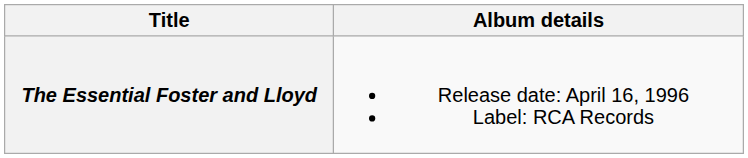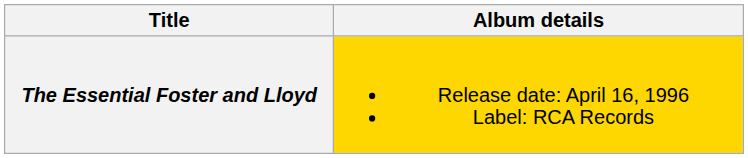(538, 106) no background -> (538, 106) gold background
